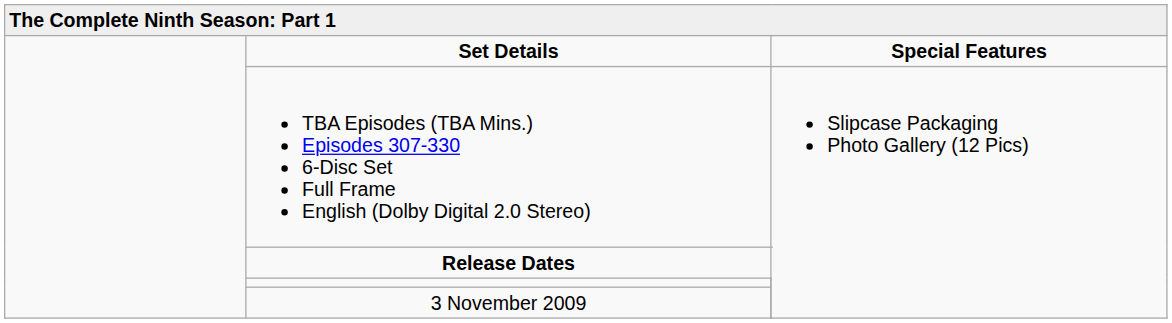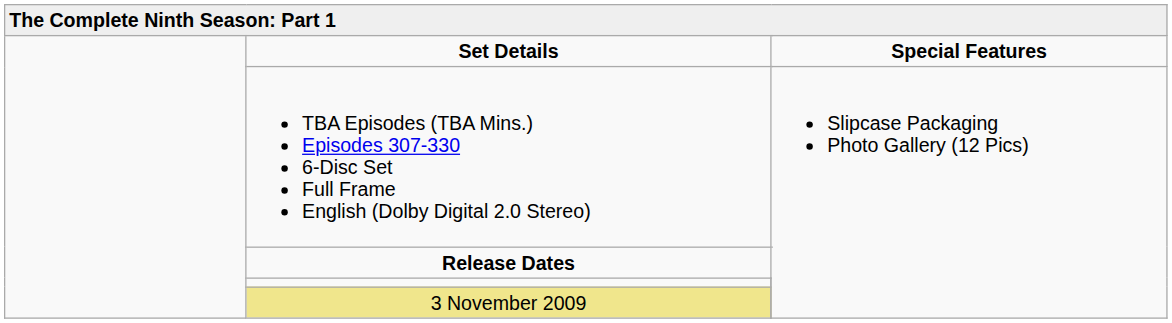(509, 302) no background -> (509, 302) khaki background
